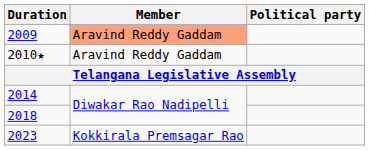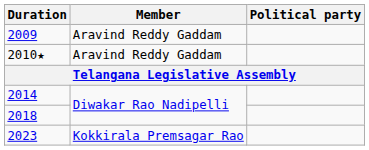(147, 35) lightsalmon background -> (147, 35) no background
